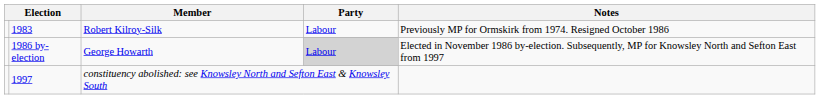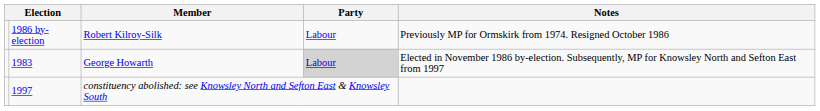(22, 29) 1983 -> (30, 35) 1986 by-election
(30, 51) 1986 by-election -> (22, 63) 1983
